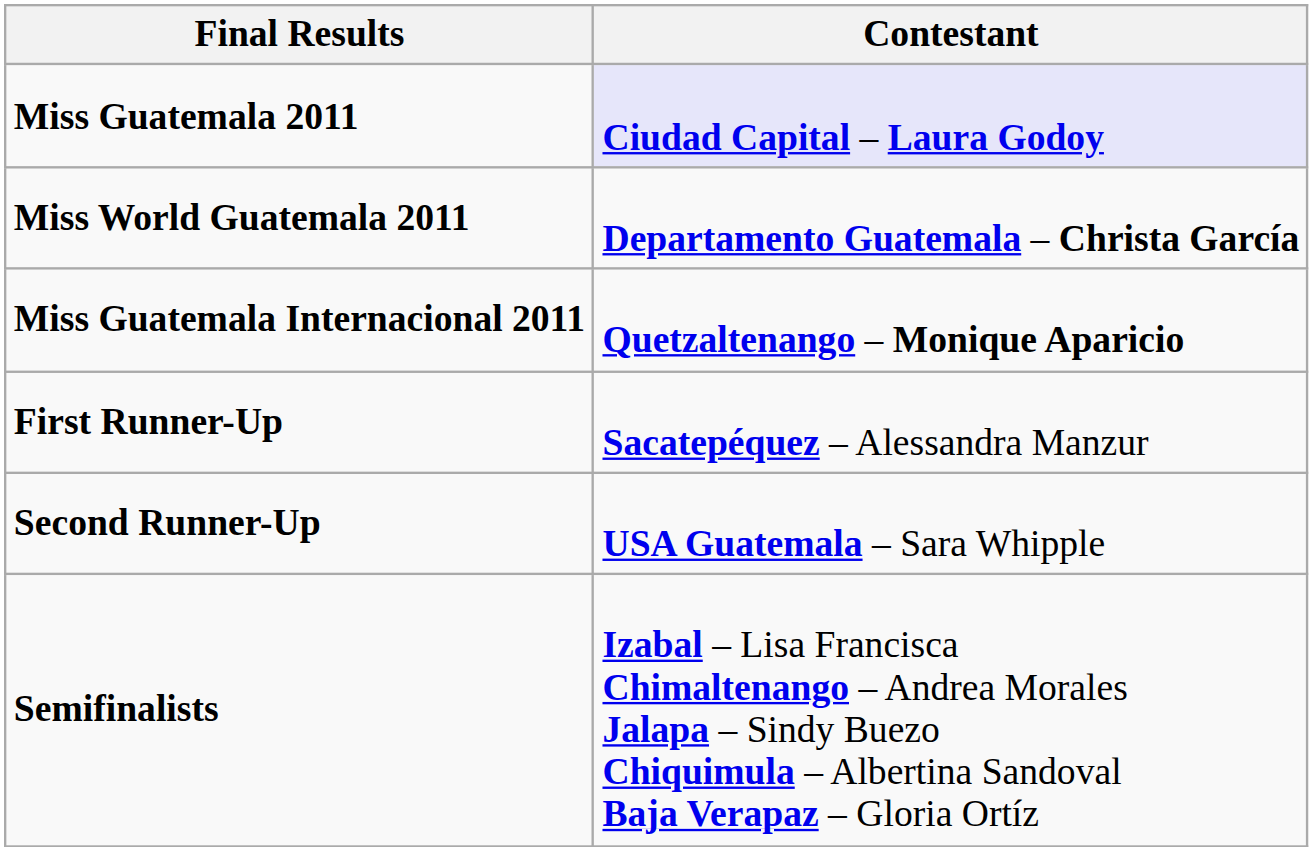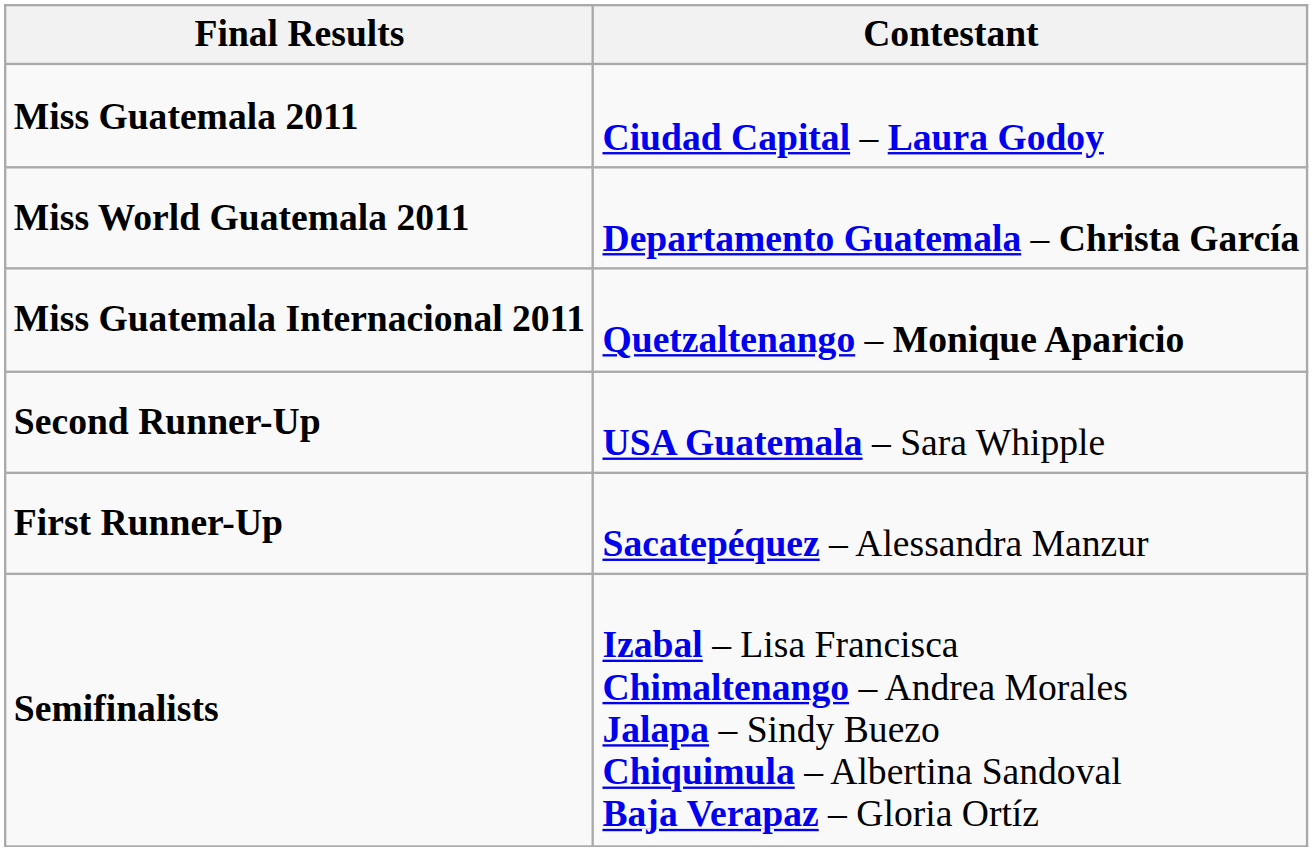(853, 136) lavender background -> (853, 136) no background
rows swapped: (148, 420) <-> (167, 522)
